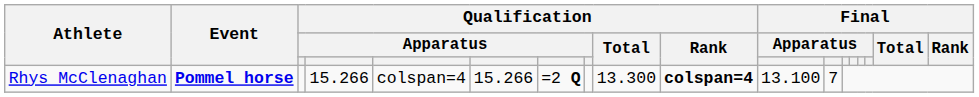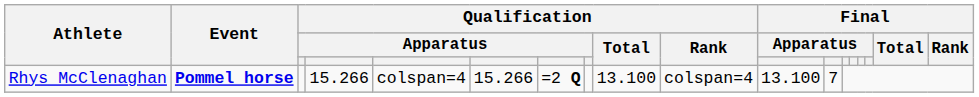(626, 78) 13.300 -> (626, 78) 13.100
(709, 78) bold -> (709, 78) normal
